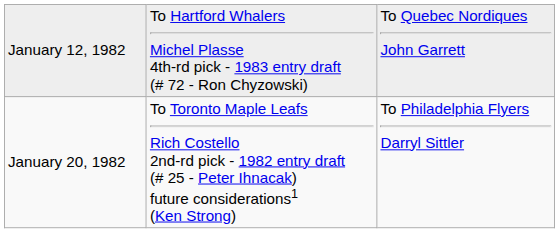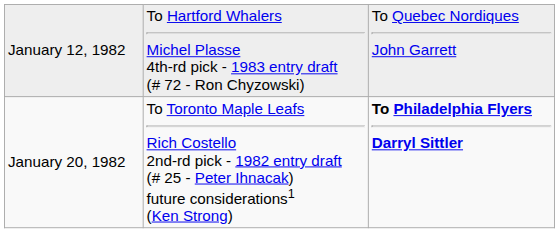(466, 126) normal -> (461, 126) bold
